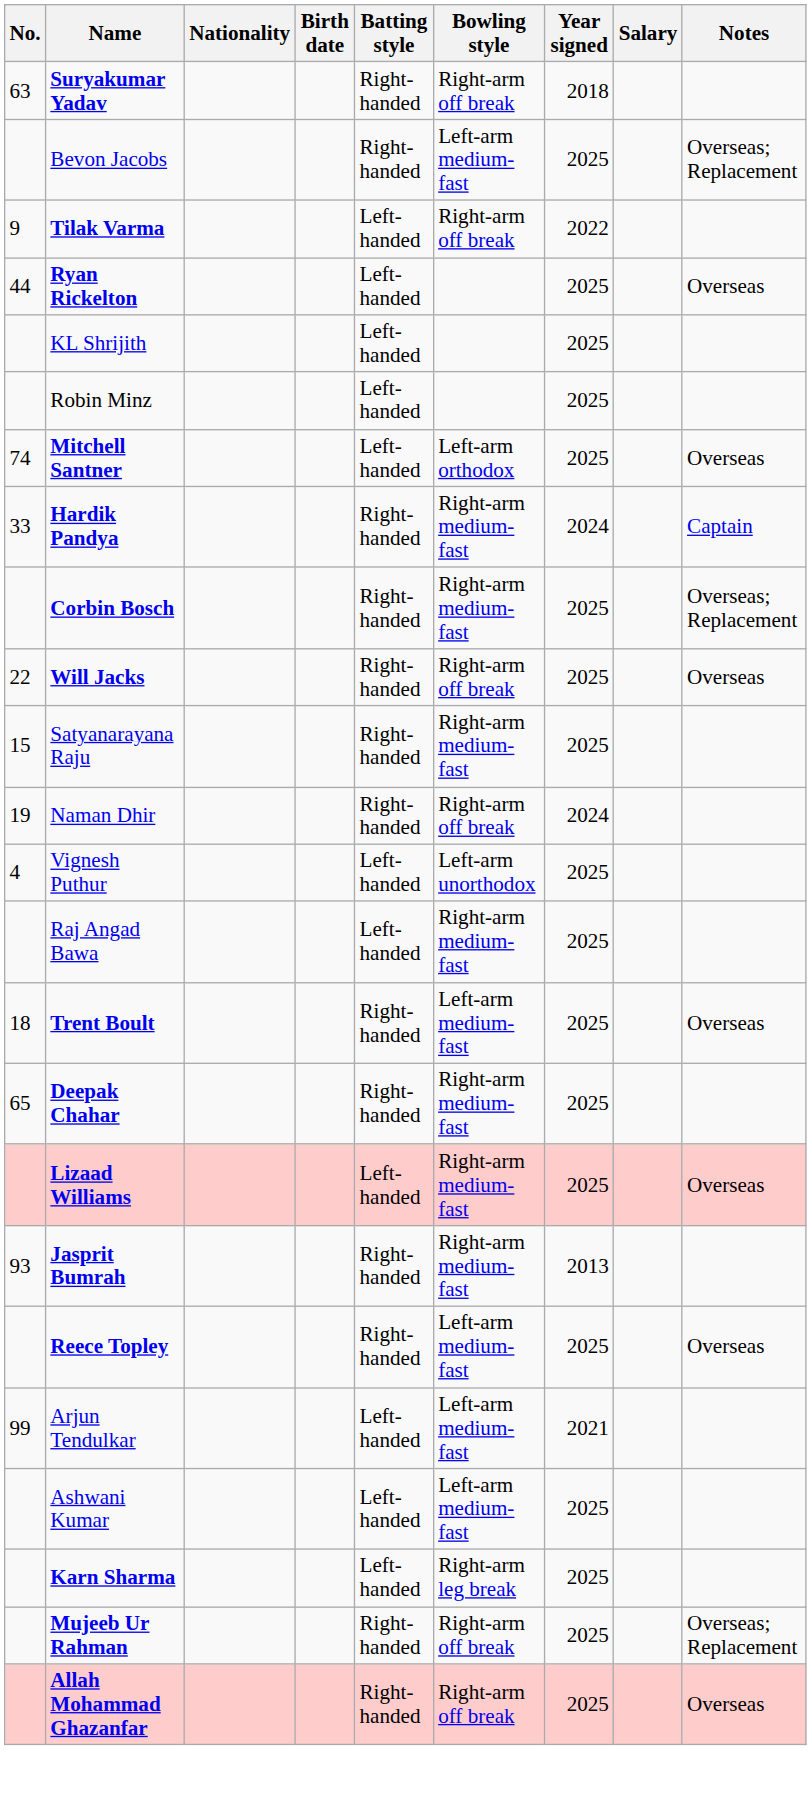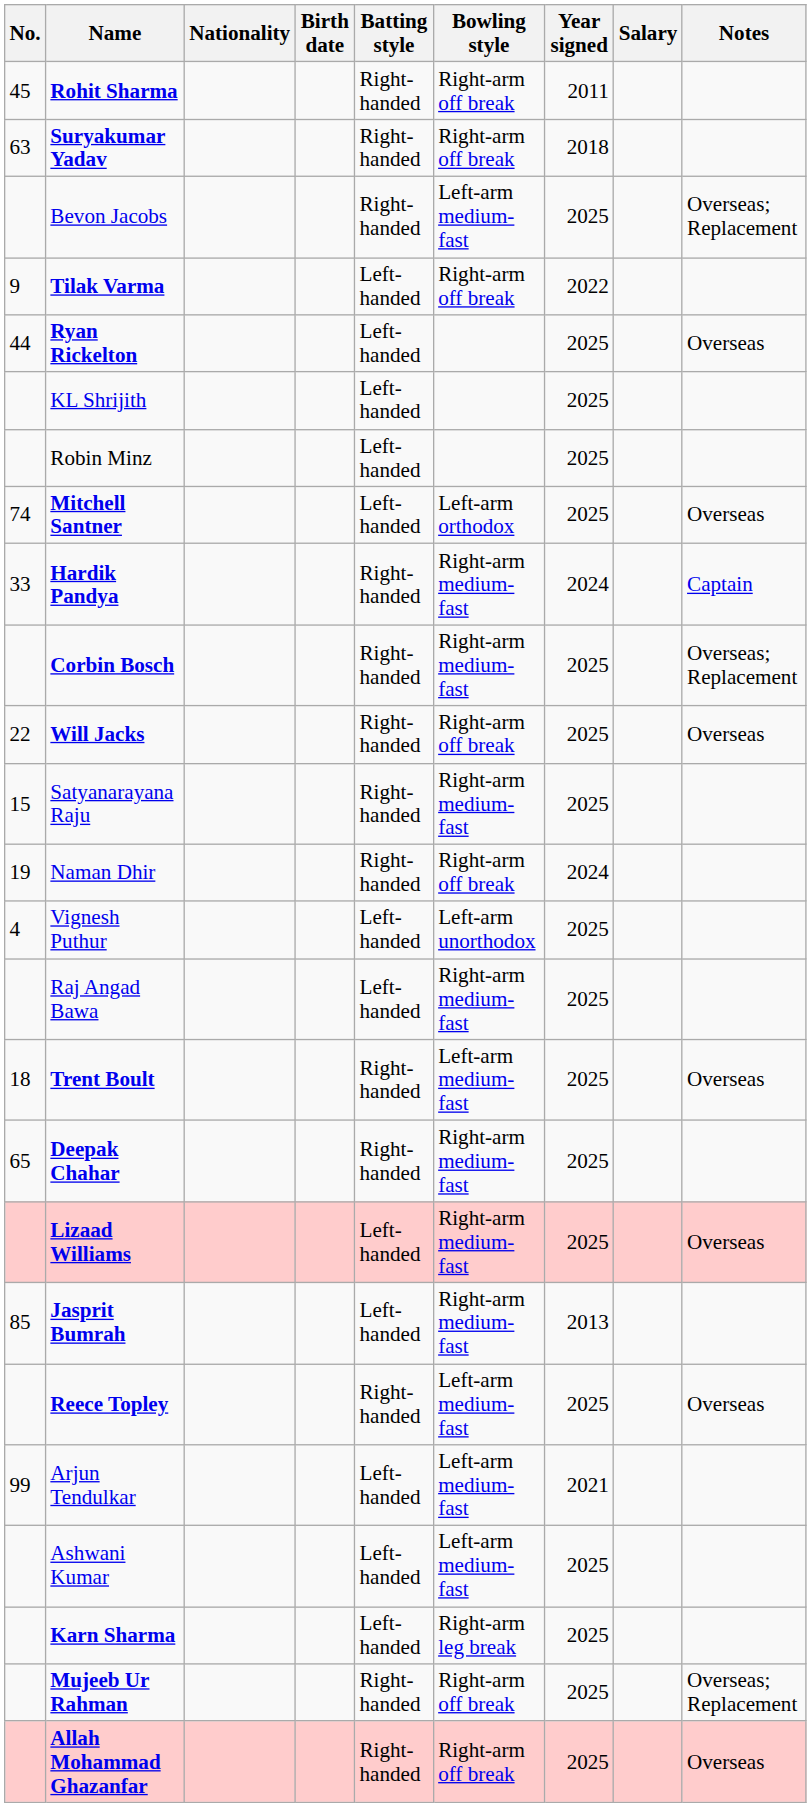+ row: (114, 90)
(20, 1265) 93 -> (20, 1322) 85
(390, 1265) Right-handed -> (390, 1322) Left-handed
